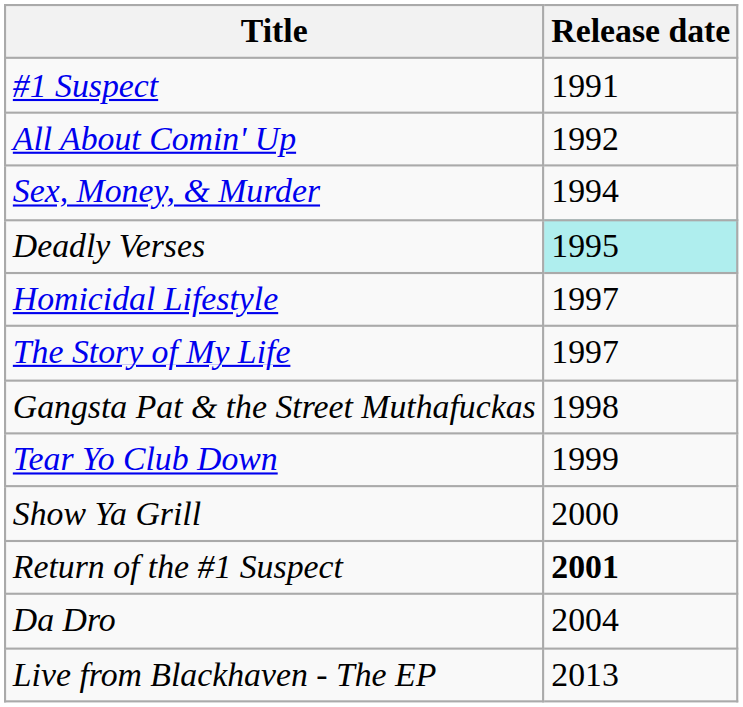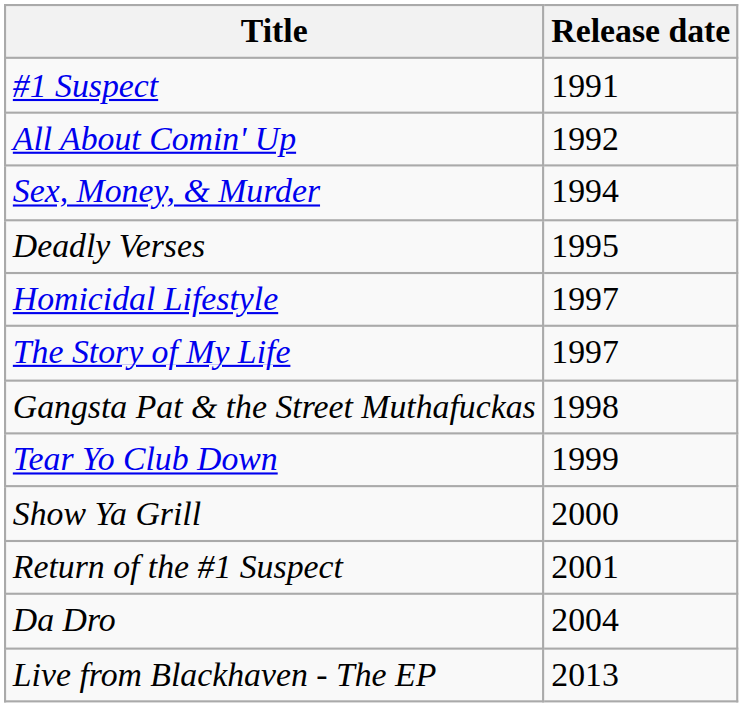(585, 245) paleturquoise background -> (585, 245) no background
(585, 566) bold -> (585, 566) normal
